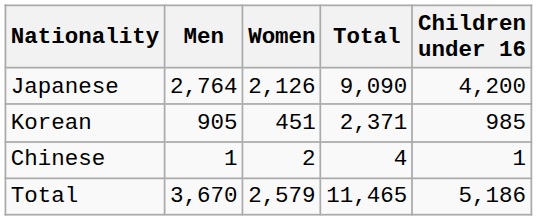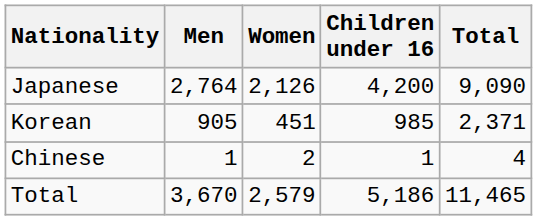columns swapped: (472, 37) <-> (367, 37)
